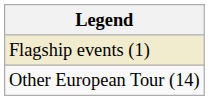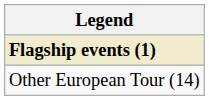(79, 50) normal -> (82, 50) bold
